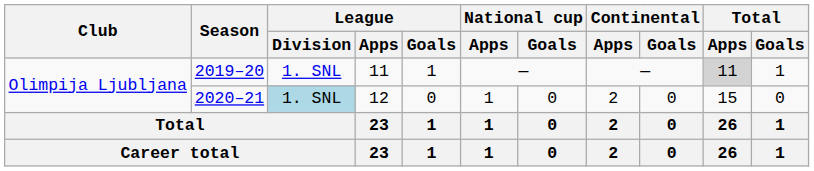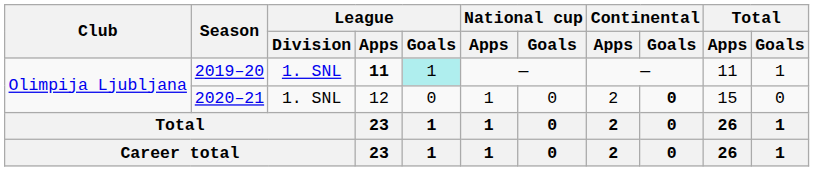(379, 72) normal -> (379, 72) bold
(431, 72) no background -> (431, 72) paleturquoise background
(727, 72) lightgrey background -> (727, 72) no background
(312, 99) lightblue background -> (312, 99) no background
(672, 99) normal -> (672, 99) bold
